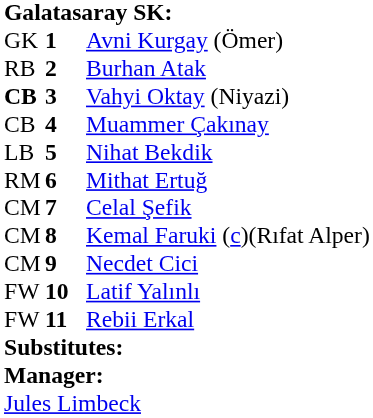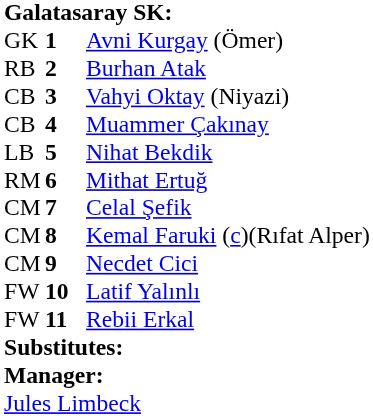(20, 96) bold -> (20, 96) normal
